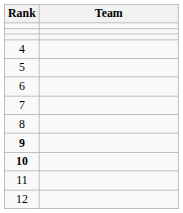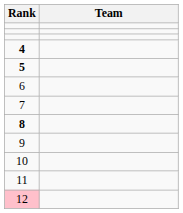(22, 49) normal -> (22, 49) bold
(22, 67) normal -> (22, 67) bold
(22, 124) normal -> (22, 124) bold
(22, 142) bold -> (22, 142) normal
(22, 161) bold -> (22, 161) normal
(22, 199) no background -> (22, 199) pink background
